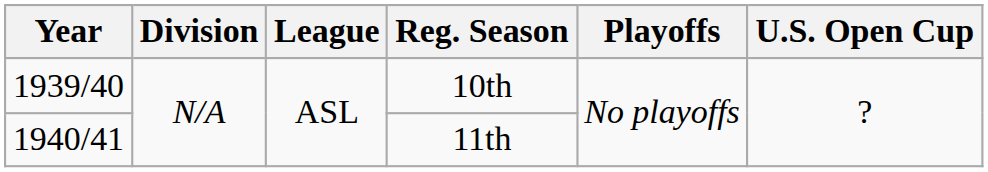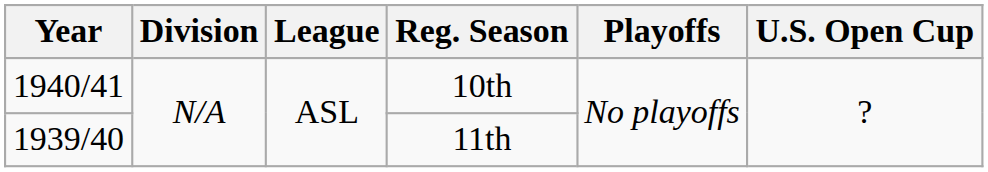(68, 85) 1939/40 -> (68, 85) 1940/41
(68, 138) 1940/41 -> (68, 138) 1939/40
